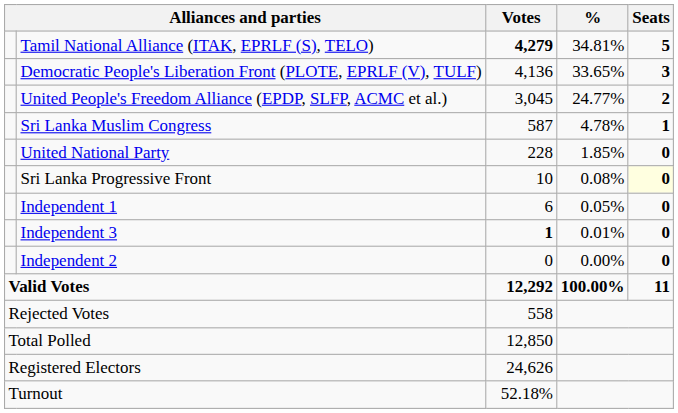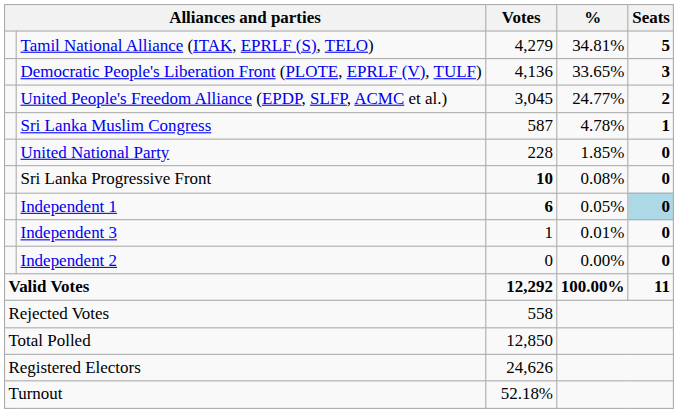(534, 44) bold -> (534, 44) normal
(545, 179) normal -> (545, 179) bold
(666, 179) lightyellow background -> (666, 179) no background
(549, 206) normal -> (549, 206) bold
(666, 206) no background -> (666, 206) lightblue background
(549, 233) bold -> (549, 233) normal
